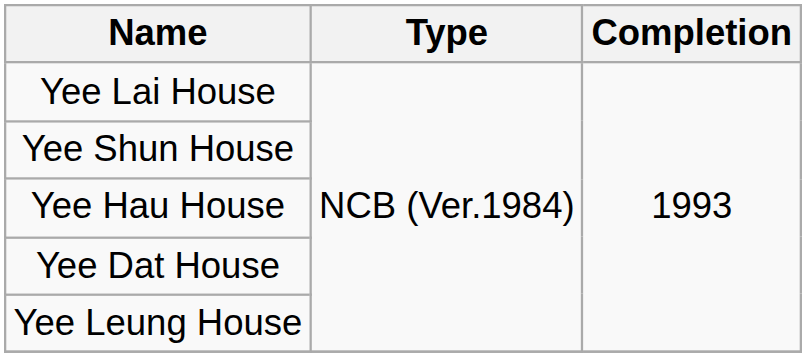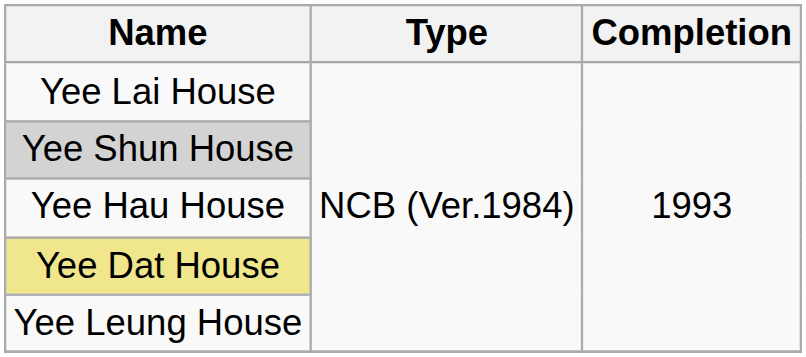(158, 149) no background -> (158, 149) lightgrey background
(158, 264) no background -> (158, 264) khaki background
